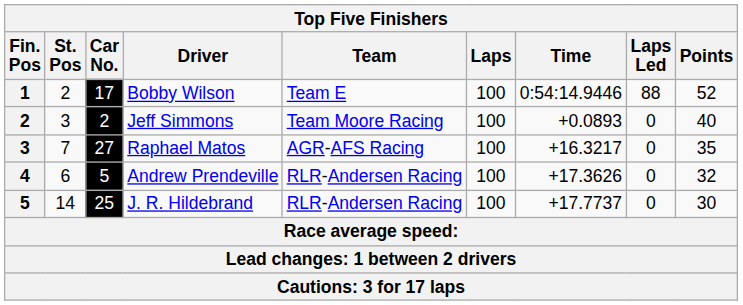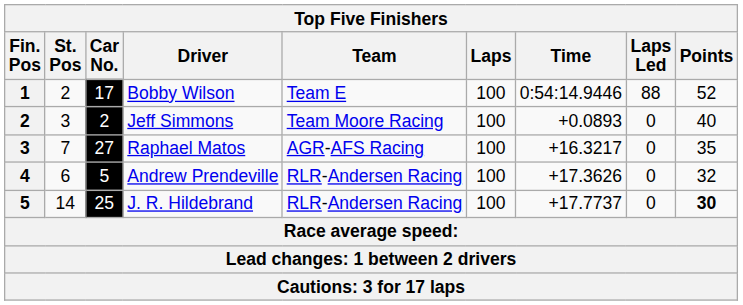(706, 203) normal -> (706, 203) bold
